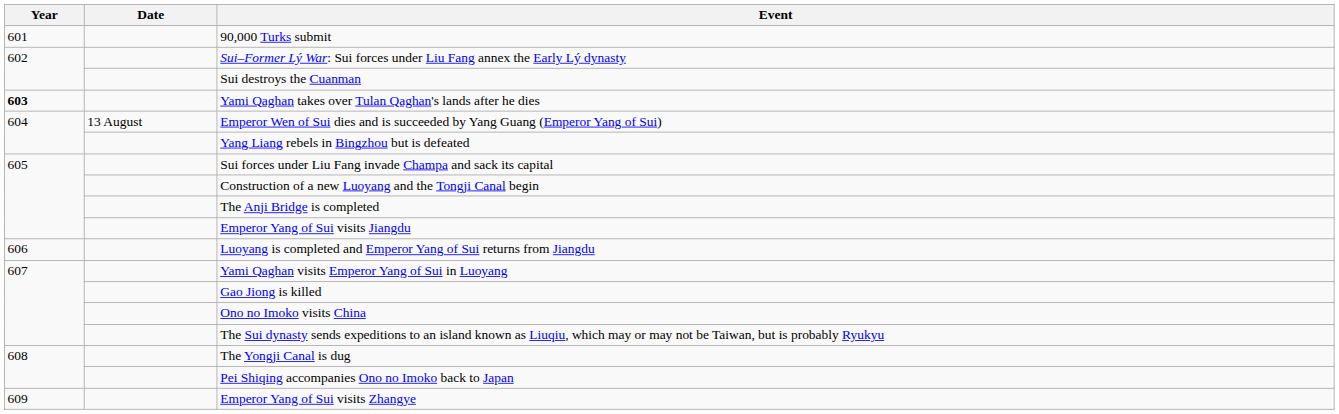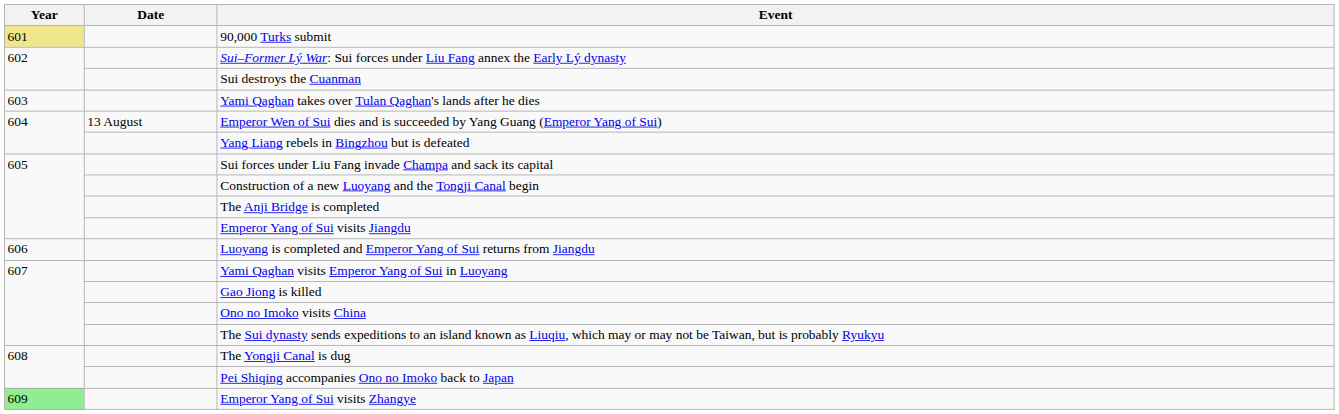(18, 36) no background -> (18, 36) khaki background
(18, 100) bold -> (18, 100) normal
(18, 398) no background -> (18, 398) lightgreen background
